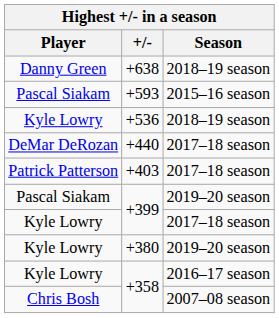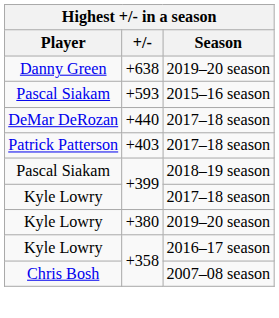(218, 68) 2018–19 season -> (218, 68) 2019–20 season
- row: (63, 119)
(218, 196) 2019–20 season -> (218, 171) 2018–19 season
